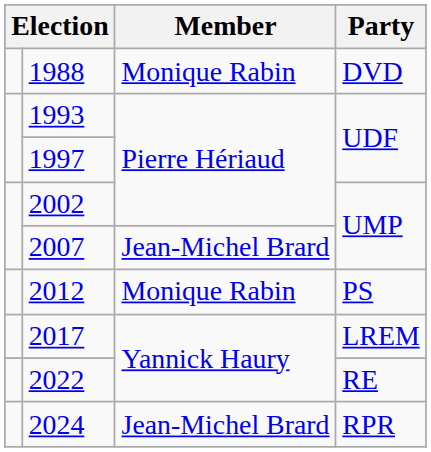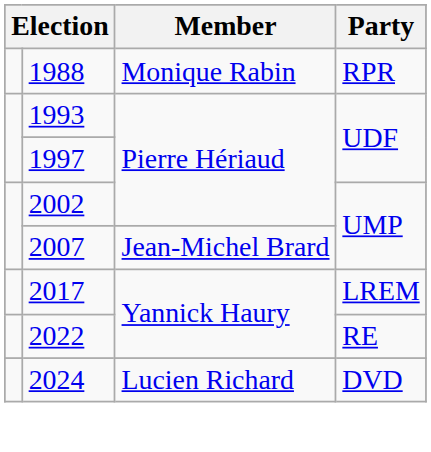(373, 70) DVD -> (369, 70) RPR
- row: (56, 291)
(226, 423) Jean-Michel Brard -> (208, 379) Lucien Richard
(369, 423) RPR -> (373, 379) DVD
